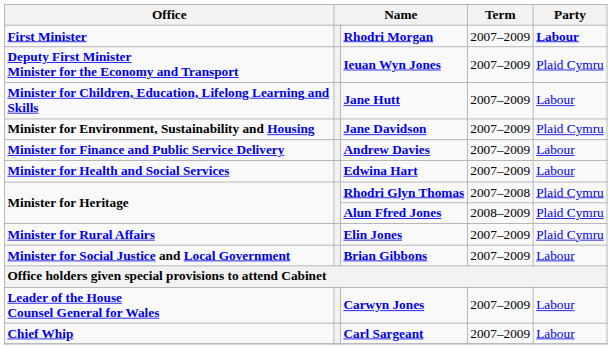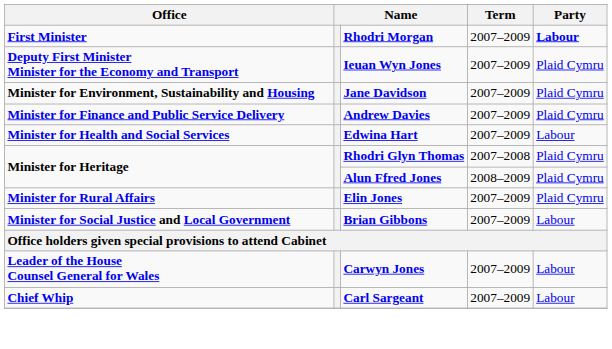- row: (372, 100)
(555, 150) Labour -> (570, 114) Plaid Cymru
